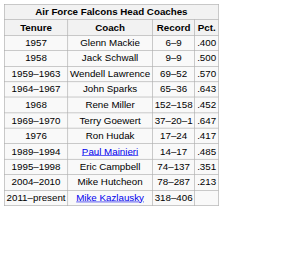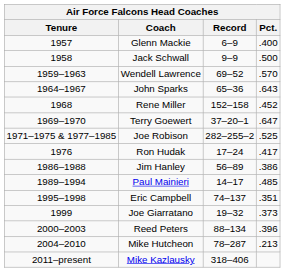+ row: (161, 136)
+ row: (161, 167)
+ row: (161, 213)
+ row: (161, 228)
